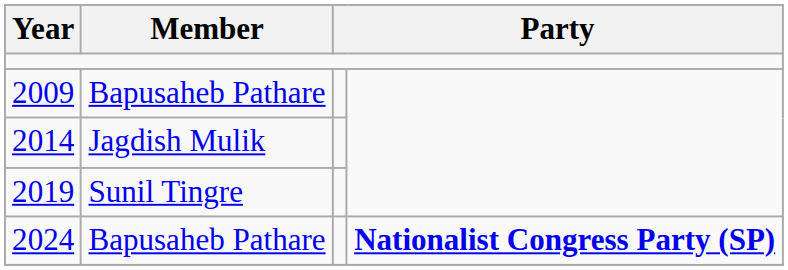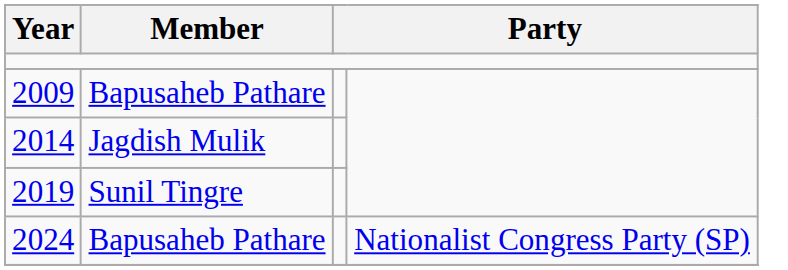(565, 240) bold -> (552, 240) normal
